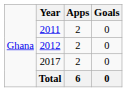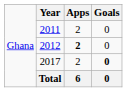(78, 45) normal -> (78, 45) bold
(107, 62) normal -> (107, 62) bold
